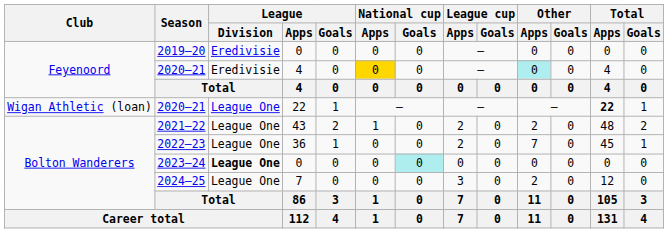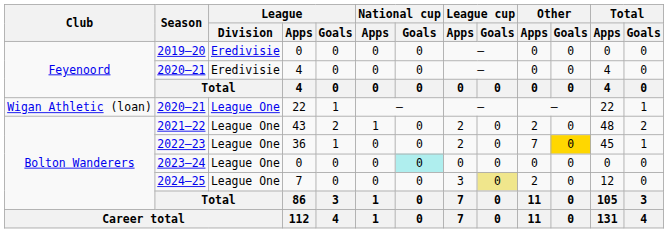(375, 70) gold background -> (375, 70) no background
(534, 70) paleturquoise background -> (534, 70) no background
(607, 107) bold -> (607, 107) normal
(571, 144) no background -> (571, 144) gold background
(245, 163) bold -> (245, 163) normal
(498, 182) no background -> (498, 182) khaki background
